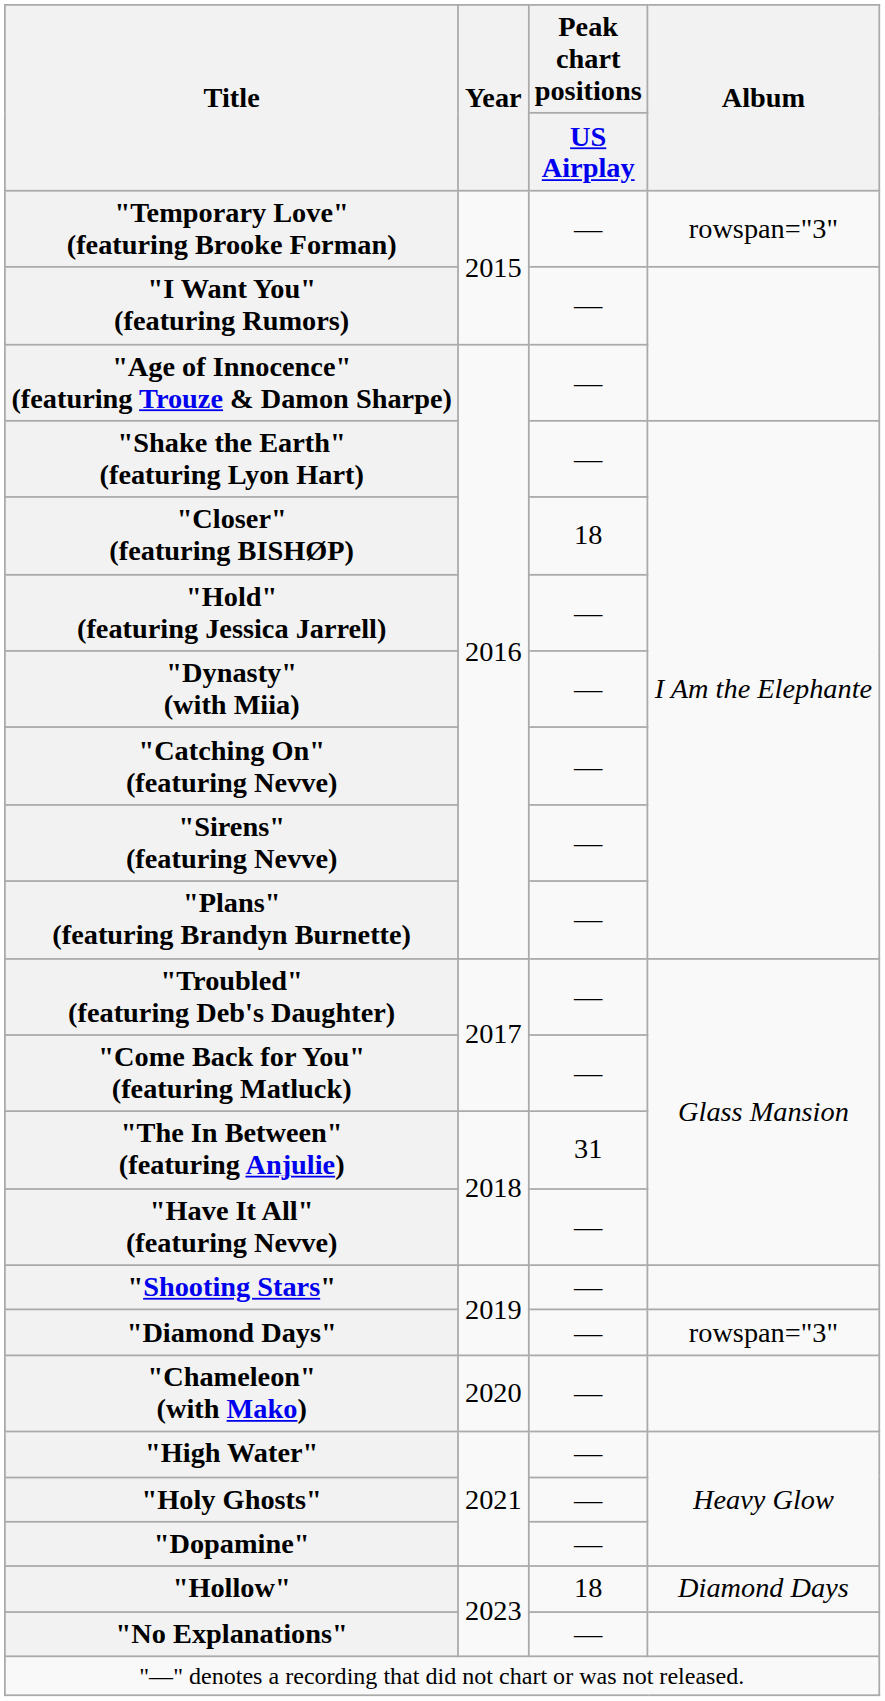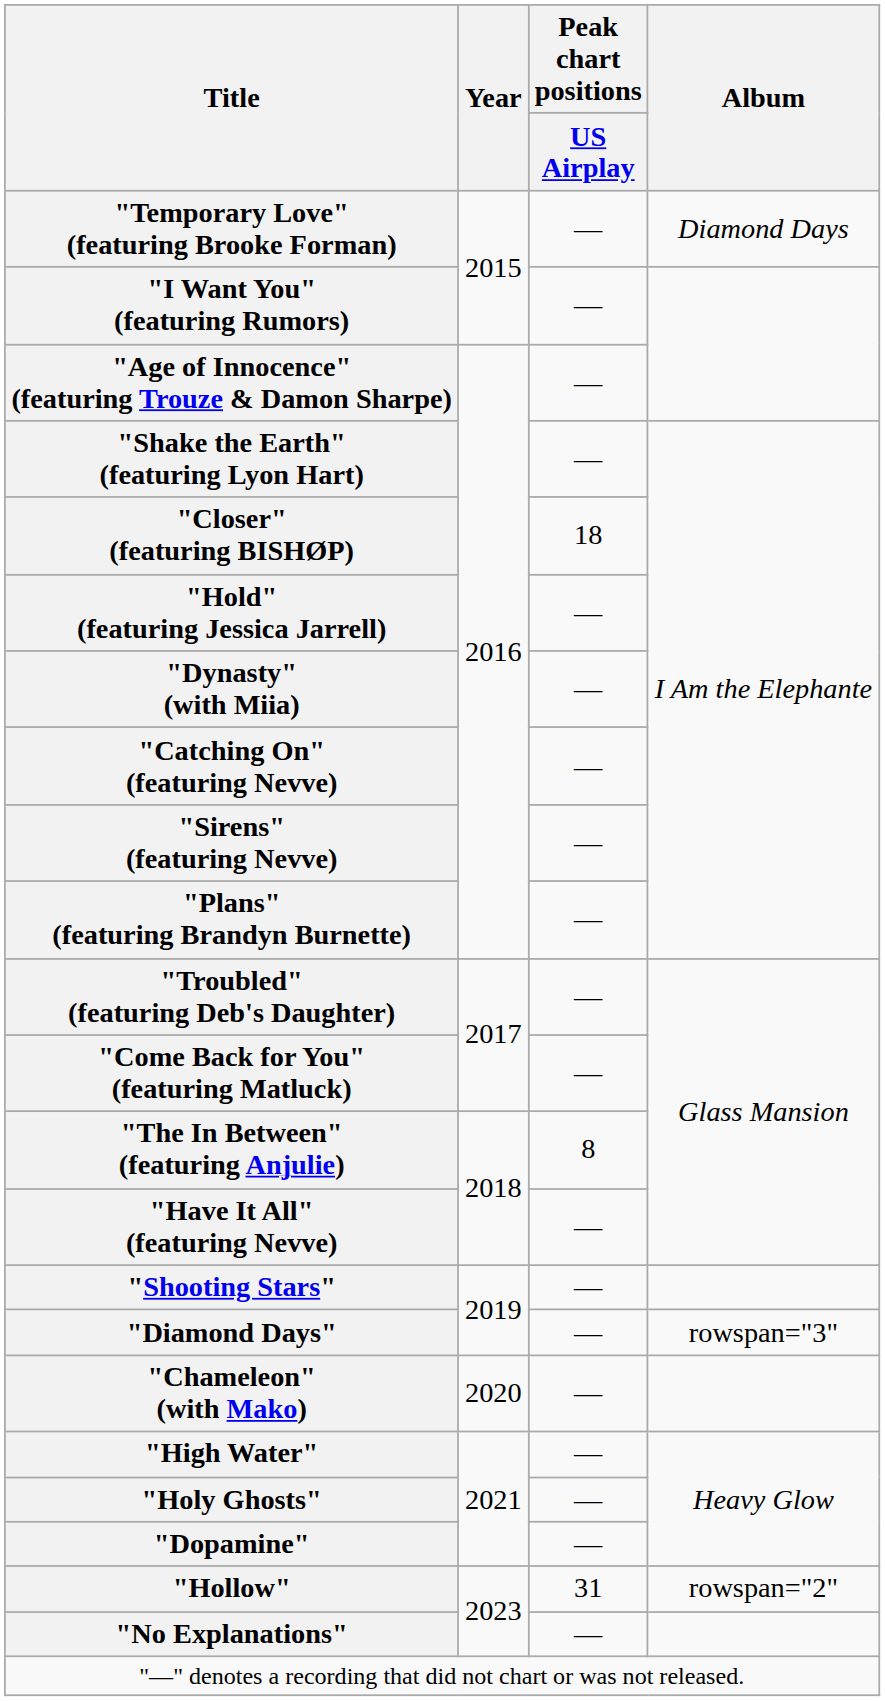(763, 228) rowspan="3" -> (763, 228) Diamond Days
(588, 1149) 31 -> (588, 1149) 8
(588, 1588) 18 -> (588, 1588) 31
(763, 1588) Diamond Days -> (763, 1588) rowspan="2"
